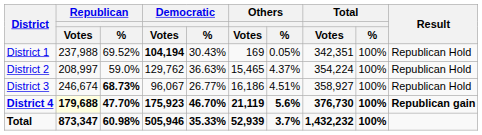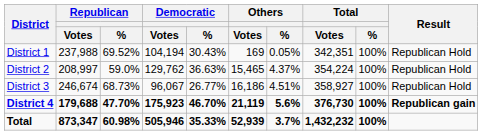(164, 52) bold -> (164, 52) normal
(121, 87) bold -> (121, 87) normal
(78, 104) lightyellow background -> (78, 104) no background
